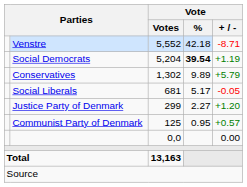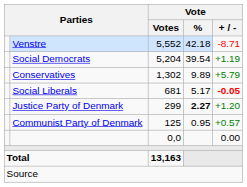(198, 59) bold -> (198, 59) normal
(229, 91) normal -> (229, 91) bold
(201, 106) normal -> (201, 106) bold
